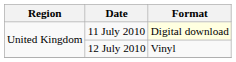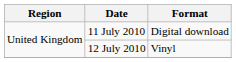(190, 31) lightyellow background -> (190, 31) no background
